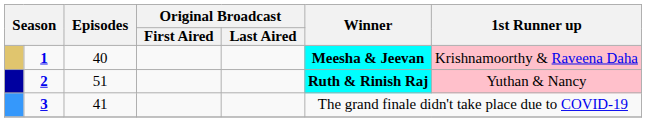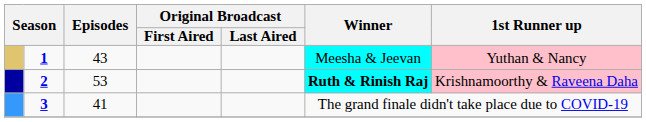(100, 57) 40 -> (100, 57) 43
(368, 57) bold -> (368, 57) normal
(536, 57) Krishnamoorthy & Raveena Daha -> (536, 57) Yuthan & Nancy
(100, 81) 51 -> (100, 81) 53
(536, 81) Yuthan & Nancy -> (536, 81) Krishnamoorthy & Raveena Daha
